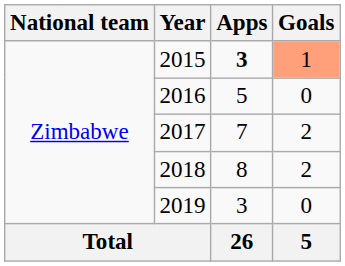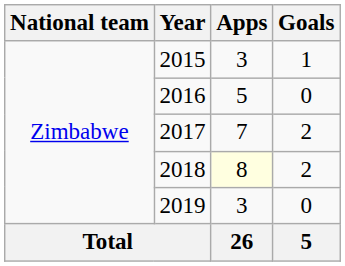(242, 59) bold -> (242, 59) normal
(306, 59) lightsalmon background -> (306, 59) no background
(242, 168) no background -> (242, 168) lightyellow background
